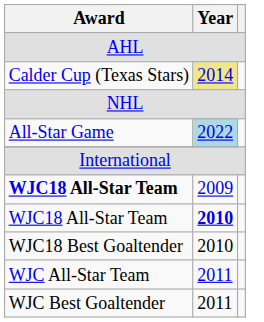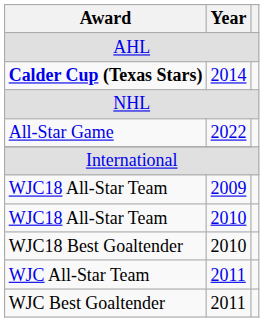(99, 75) normal -> (106, 75) bold
(215, 75) khaki background -> (229, 75) no background
(215, 132) lightblue background -> (229, 132) no background
(93, 189) bold -> (88, 189) normal
(215, 217) bold -> (229, 217) normal
